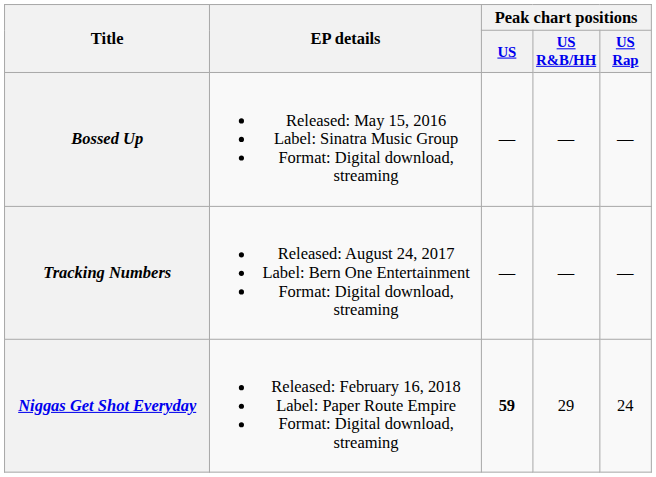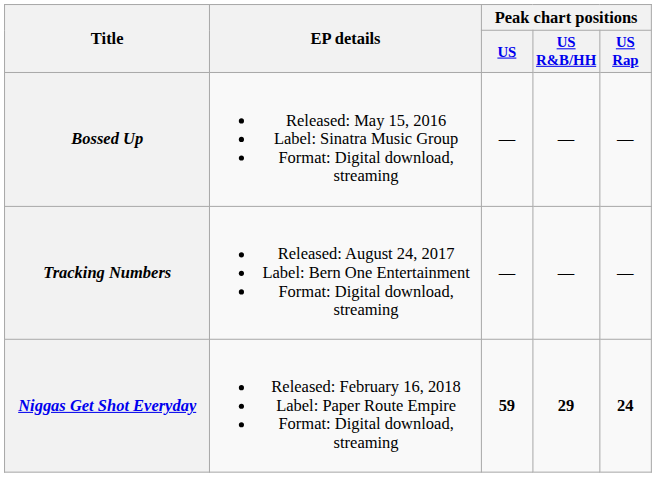(566, 405) normal -> (566, 405) bold
(625, 405) normal -> (625, 405) bold
